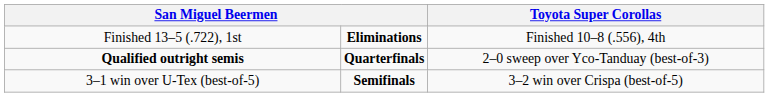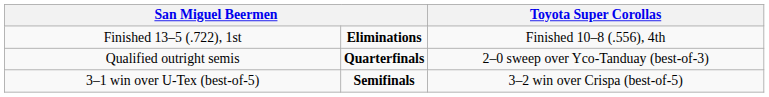(173, 59) bold -> (173, 59) normal
